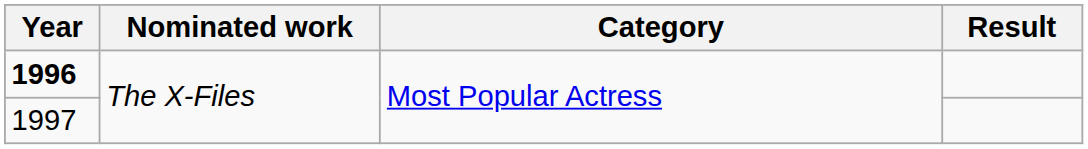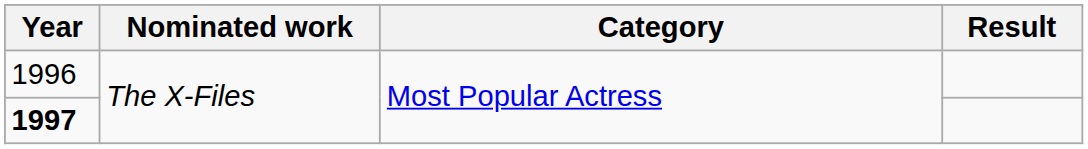(44, 73) bold -> (44, 73) normal
(44, 119) normal -> (44, 119) bold
